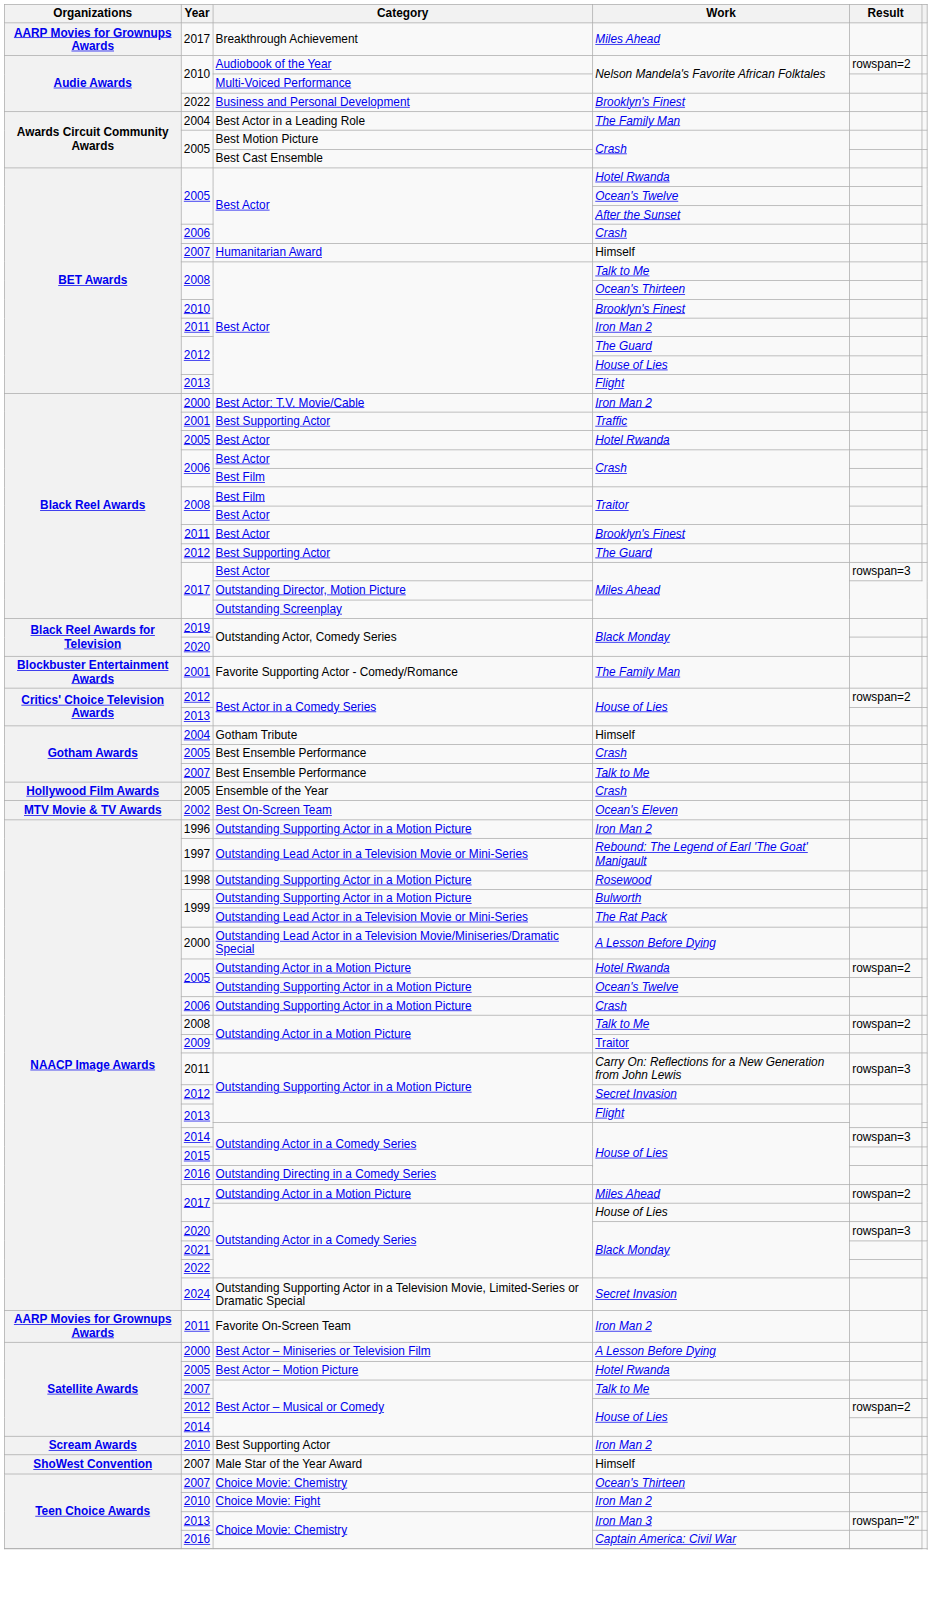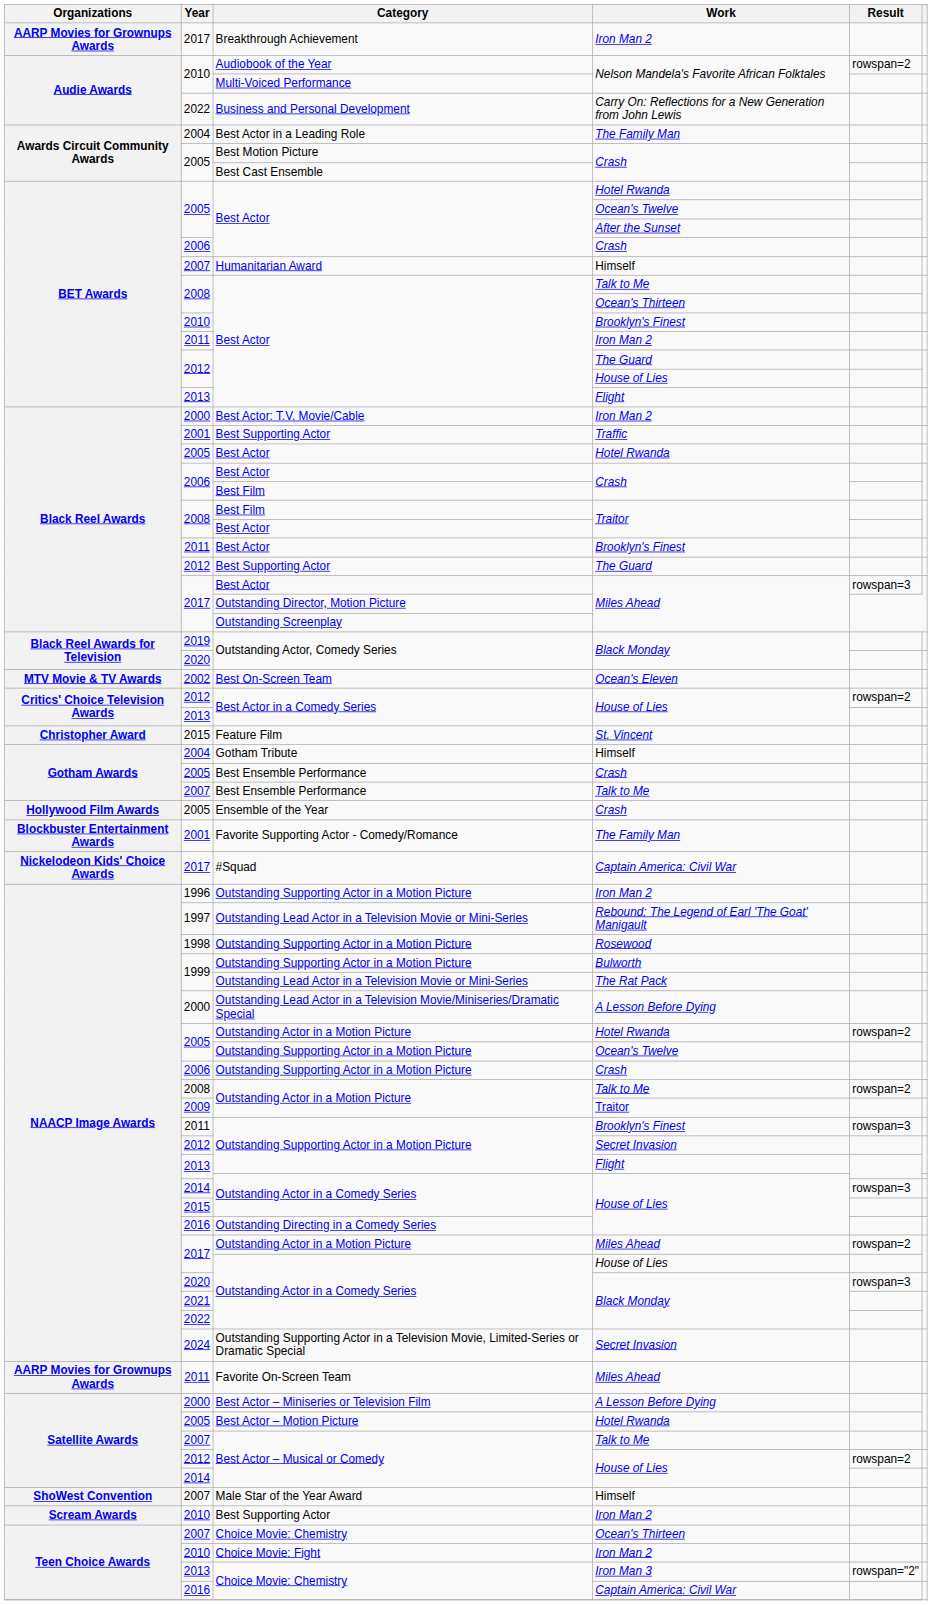(628, 39) Miles Ahead -> (624, 39) Iron Man 2
(640, 102) Brooklyn's Finest -> (710, 108) Carry On: Reflections for a New Generation from John Lewis
rows swapped: (197, 672) <-> (197, 810)
+ row: (197, 735)
+ row: (197, 867)
(710, 1069) Carry On: Reflections for a New Generation from John Lewis -> (640, 1126) Brooklyn's Finest
(624, 1326) Iron Man 2 -> (628, 1377) Miles Ahead
rows swapped: (197, 1445) <-> (197, 1464)
